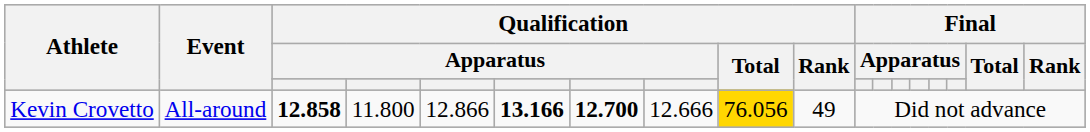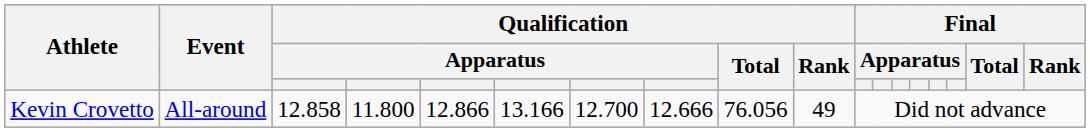(309, 108) bold -> (309, 108) normal
(532, 108) bold -> (532, 108) normal
(607, 108) bold -> (607, 108) normal
(756, 108) gold background -> (756, 108) no background
